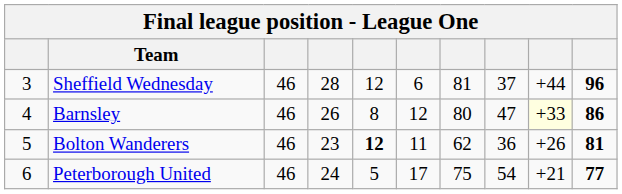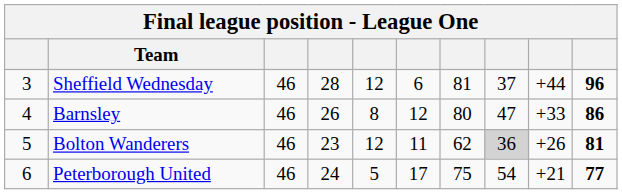(551, 114) lightyellow background -> (551, 114) no background
(374, 143) bold -> (374, 143) normal
(506, 143) no background -> (506, 143) lightgrey background
